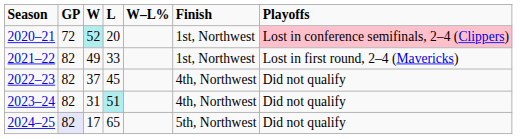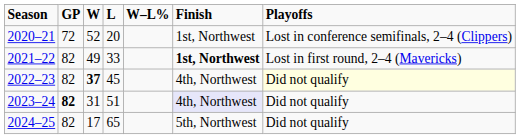(93, 36) paleturquoise background -> (93, 36) no background
(386, 36) pink background -> (389, 36) no background
(215, 58) normal -> (218, 58) bold
(93, 79) normal -> (93, 79) bold
(304, 79) no background -> (307, 79) lightyellow background
(68, 101) normal -> (68, 101) bold
(113, 101) paleturquoise background -> (113, 101) no background
(216, 101) no background -> (216, 101) lavender background
(68, 123) lavender background -> (68, 123) no background
